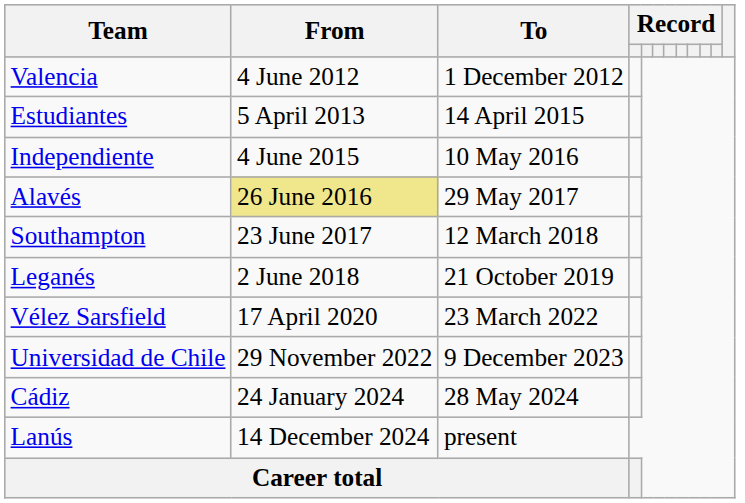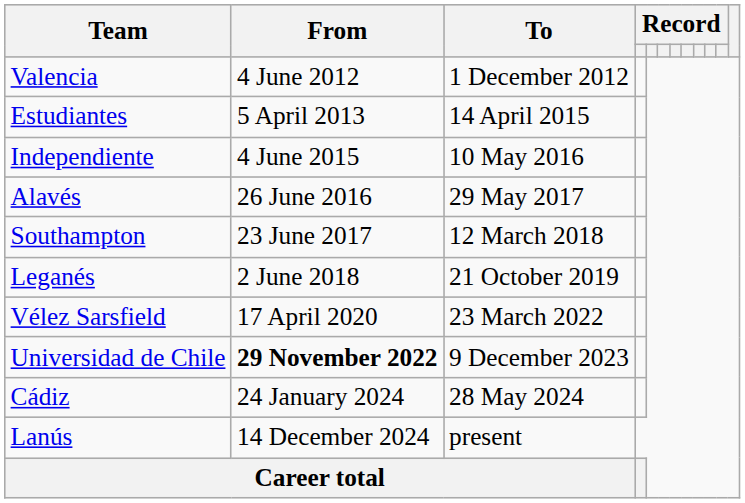(305, 196) khaki background -> (305, 196) no background
(335, 356) normal -> (337, 356) bold
